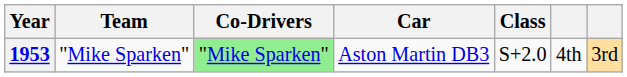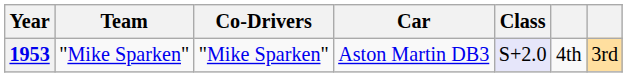(264, 54) lightgreen background -> (264, 54) no background
(523, 54) no background -> (523, 54) lavender background
